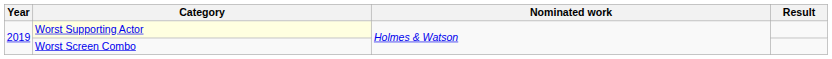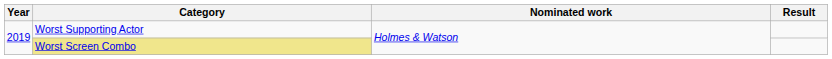(89, 29) lightyellow background -> (89, 29) no background
(85, 46) no background -> (85, 46) khaki background
